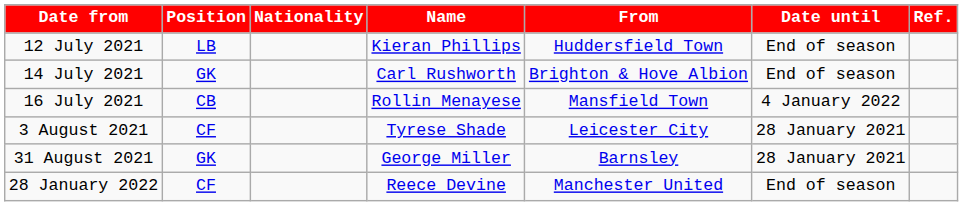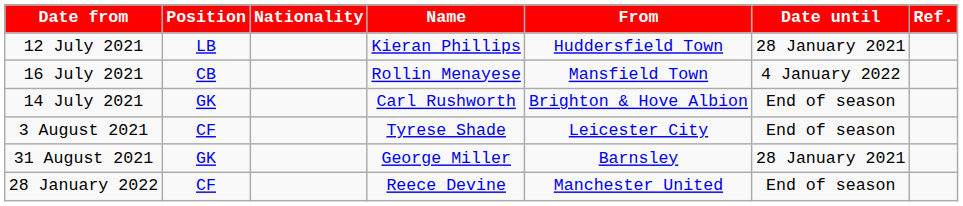(831, 46) End of season -> (831, 46) 28 January 2021
rows swapped: (83, 74) <-> (83, 102)
(831, 130) 28 January 2021 -> (831, 130) End of season
